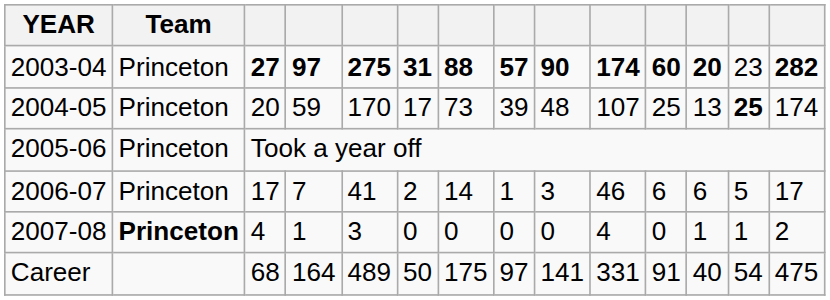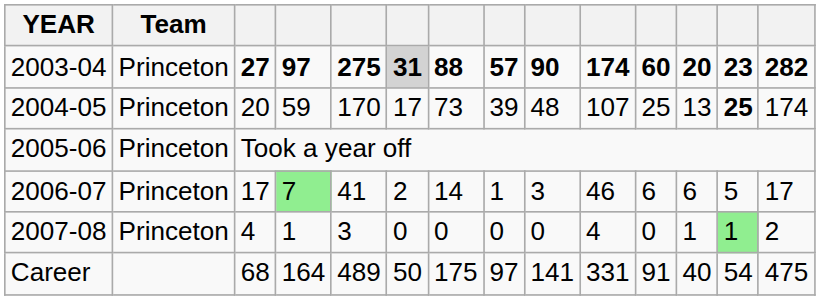(417, 66) no background -> (407, 66) lightgrey background
(748, 66) normal -> (738, 66) bold
(299, 190) no background -> (289, 190) lightgreen background
(179, 231) bold -> (174, 231) normal
(741, 231) no background -> (731, 231) lightgreen background
